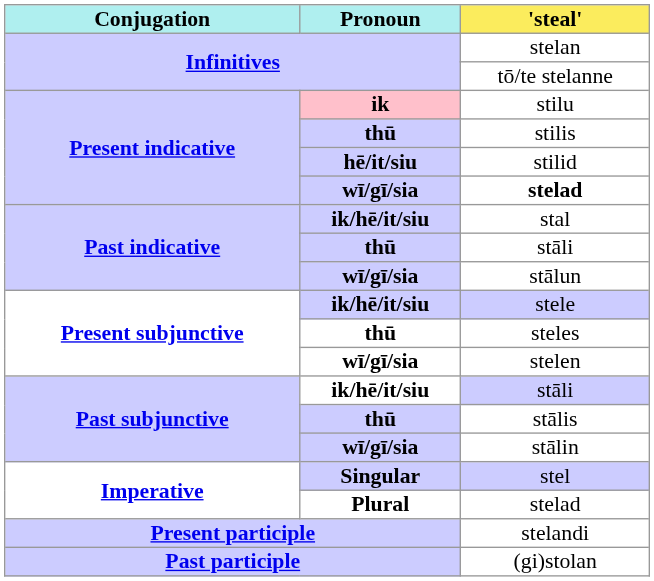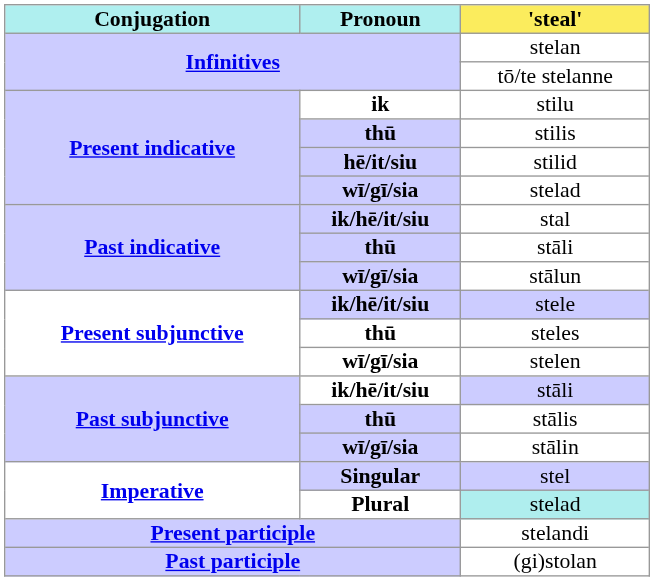(380, 104) pink background -> (380, 104) no background
(555, 190) bold -> (555, 190) normal
(555, 504) no background -> (555, 504) paleturquoise background
